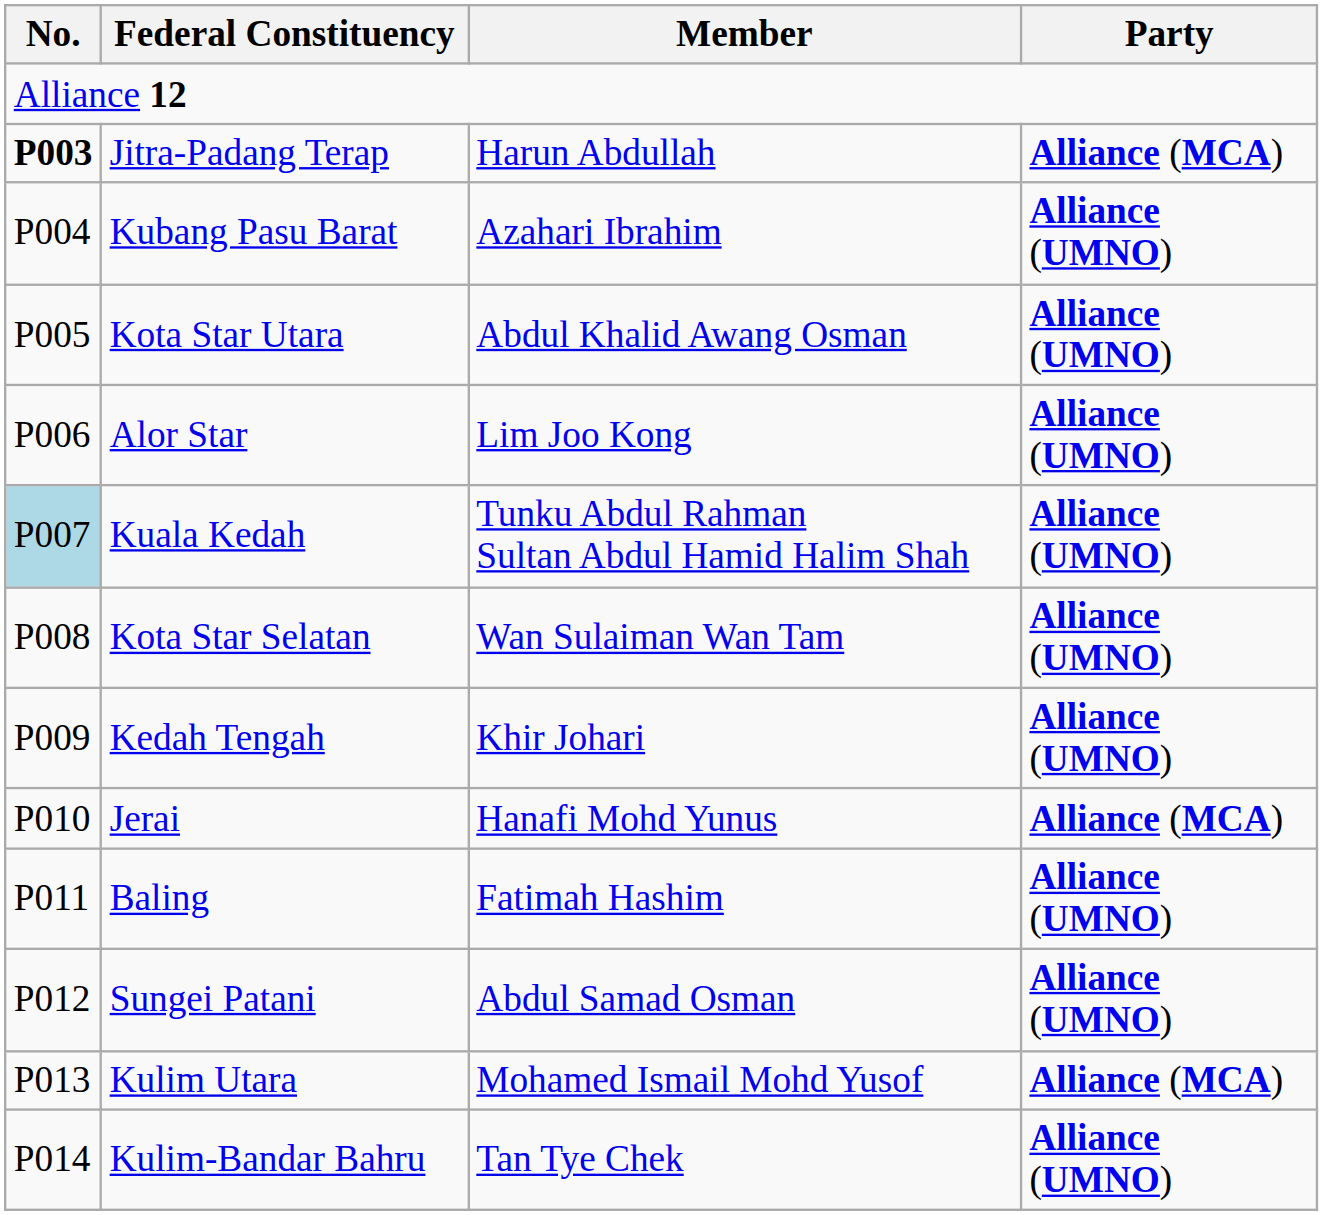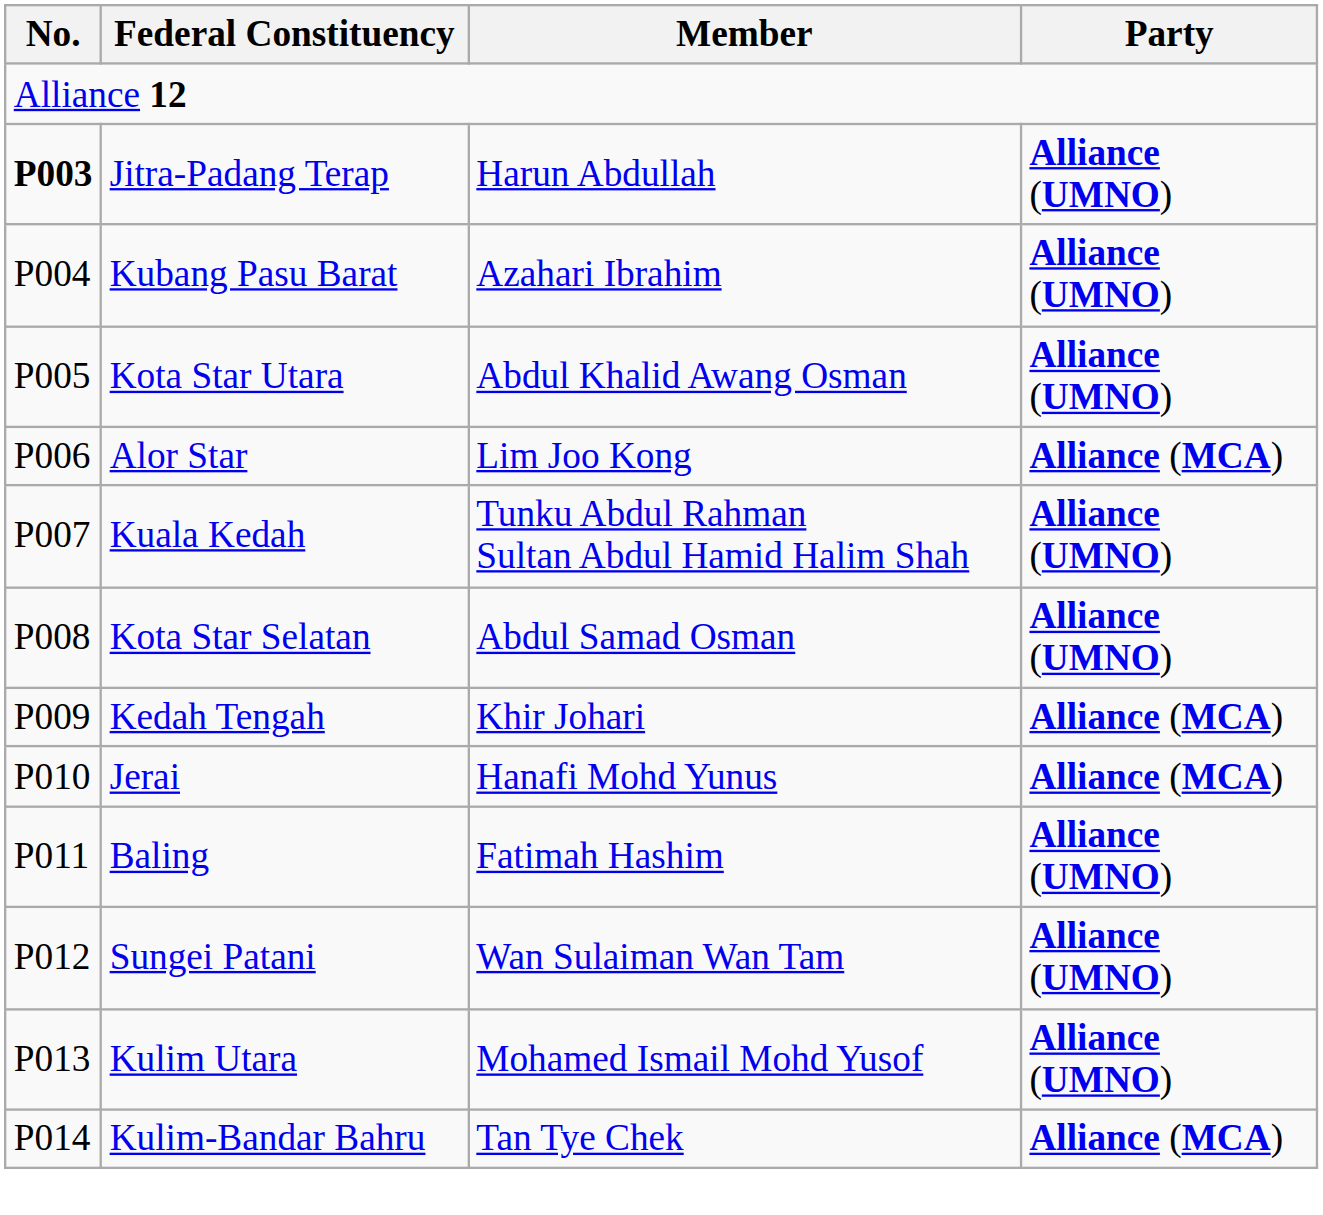(1156, 152) Alliance (MCA) -> (1101, 173) Alliance (UMNO)
(1101, 434) Alliance (UMNO) -> (1156, 455) Alliance (MCA)
(52, 535) lightblue background -> (52, 535) no background
(660, 636) Wan Sulaiman Wan Tam -> (636, 636) Abdul Samad Osman
(1101, 737) Alliance (UMNO) -> (1156, 716) Alliance (MCA)
(636, 998) Abdul Samad Osman -> (660, 957) Wan Sulaiman Wan Tam
(1156, 1079) Alliance (MCA) -> (1101, 1058) Alliance (UMNO)
(1101, 1159) Alliance (UMNO) -> (1156, 1138) Alliance (MCA)
